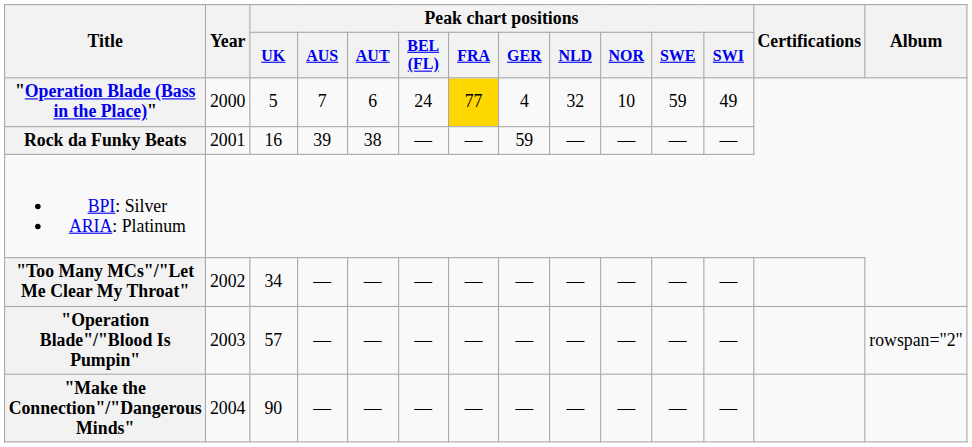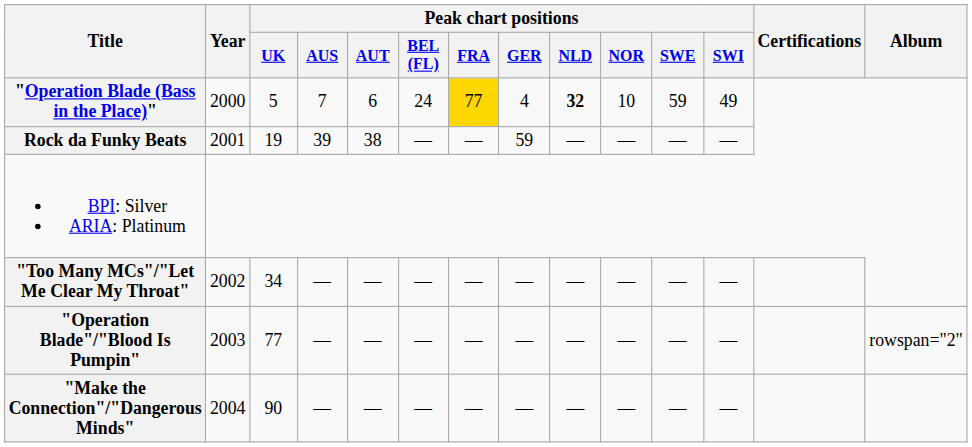(575, 101) normal -> (575, 101) bold
(273, 140) 16 -> (273, 140) 19
(273, 340) 57 -> (273, 340) 77
